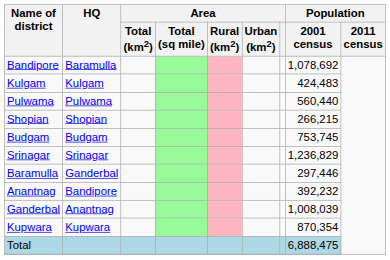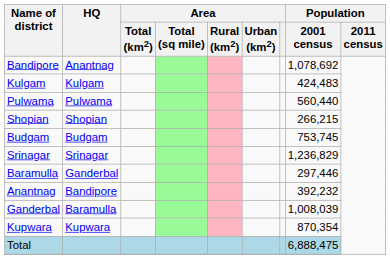(91, 65) Baramulla -> (90, 65) Anantnag
(90, 209) Anantnag -> (91, 209) Baramulla
